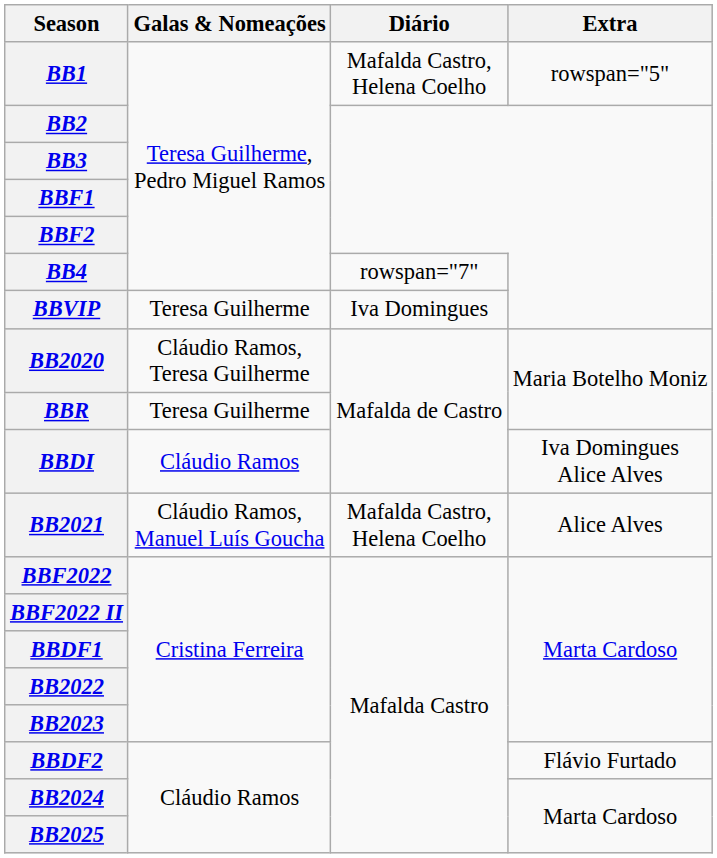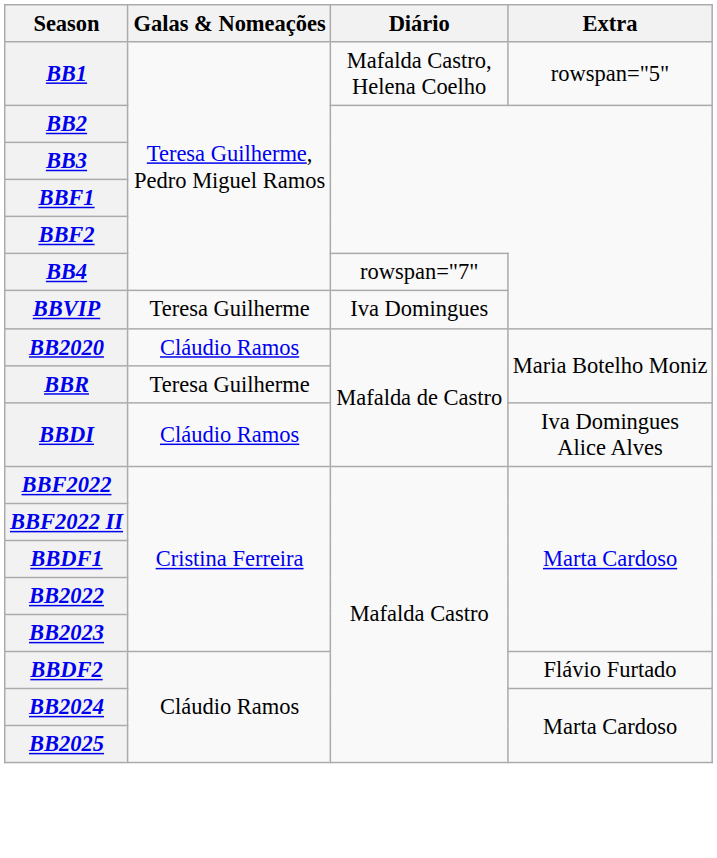(230, 359) Cláudio Ramos, Teresa Guilherme -> (230, 346) Cláudio Ramos
- row: (66, 524)
